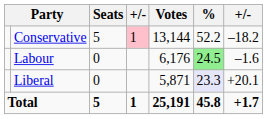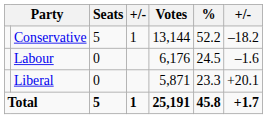(133, 37) pink background -> (133, 37) no background
(209, 59) lightgreen background -> (209, 59) no background
(209, 80) lavender background -> (209, 80) no background
